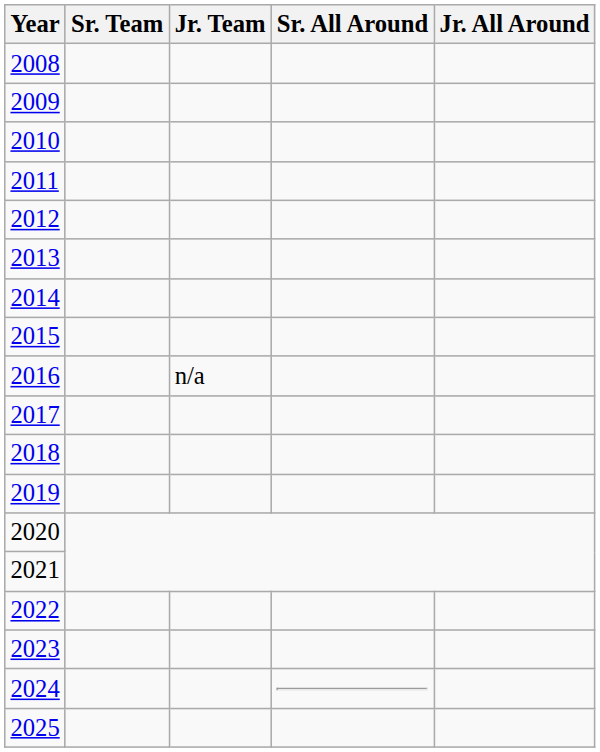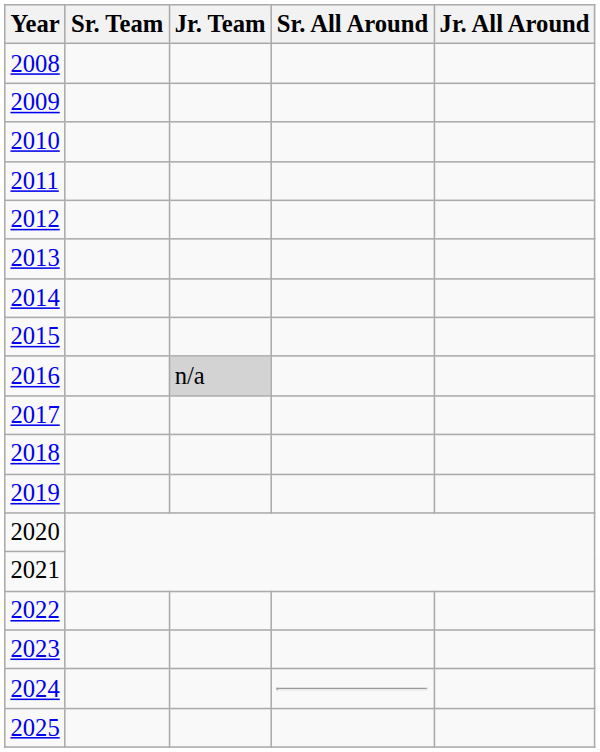(190, 375) no background -> (190, 375) lightgrey background
